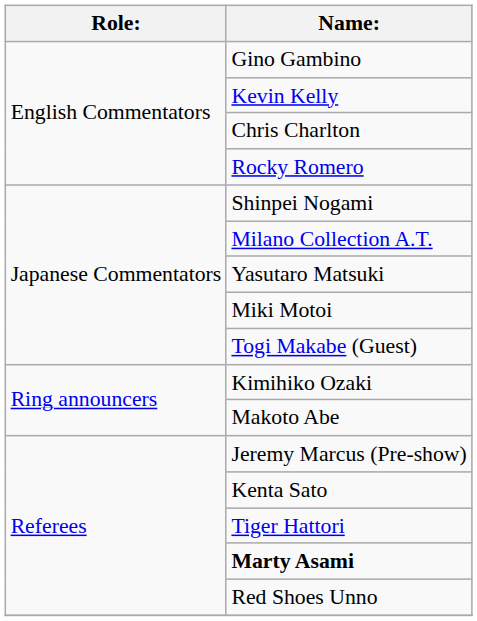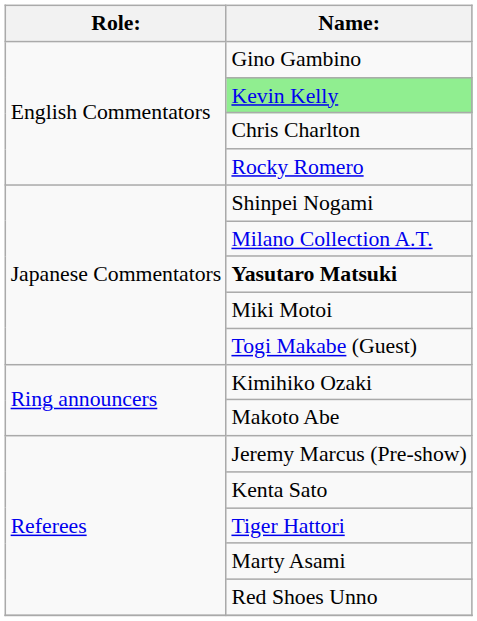(285, 95) no background -> (285, 95) lightgreen background
(308, 274) normal -> (314, 274) bold
(293, 561) bold -> (288, 561) normal
